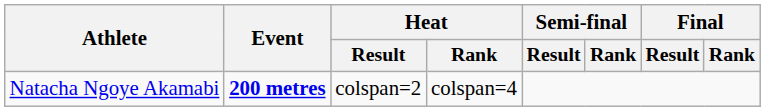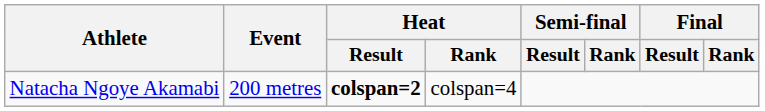(277, 89) bold -> (275, 89) normal
(378, 89) normal -> (376, 89) bold
